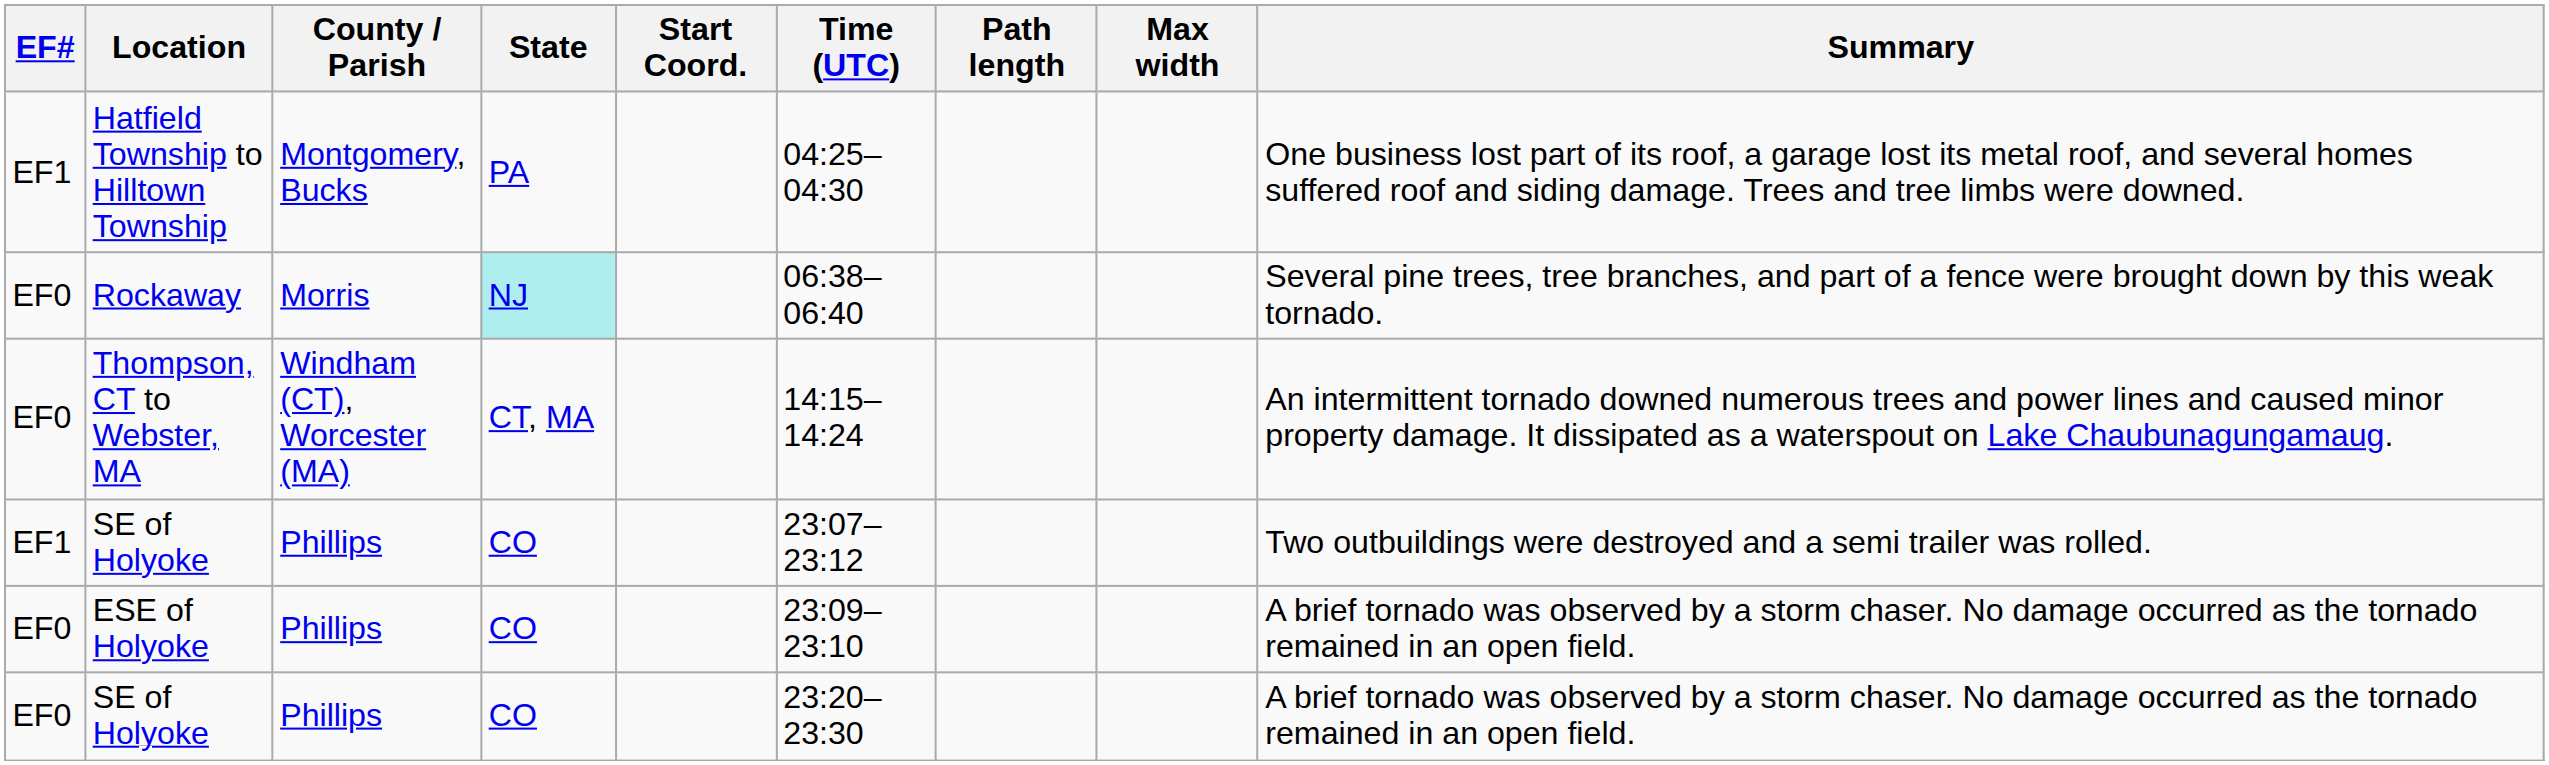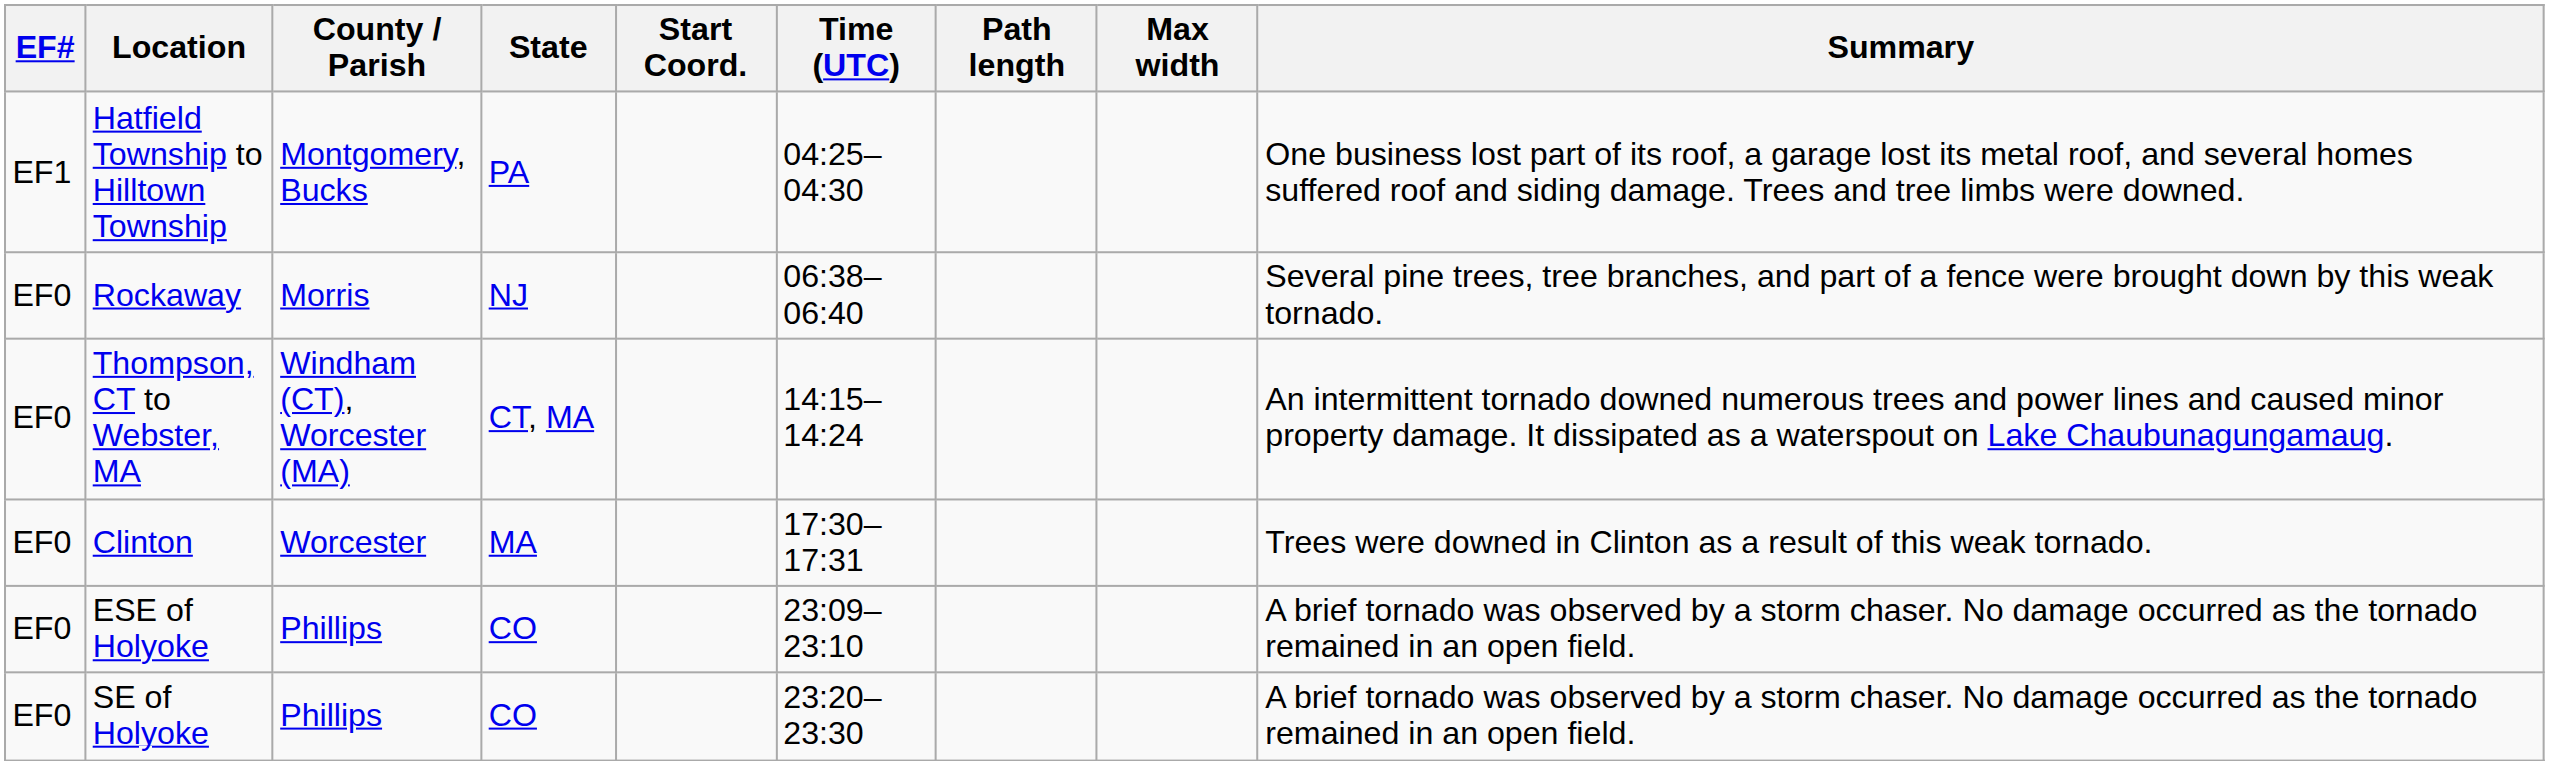(508, 294) paleturquoise background -> (508, 294) no background
+ row: (42, 541)
- row: (42, 541)
